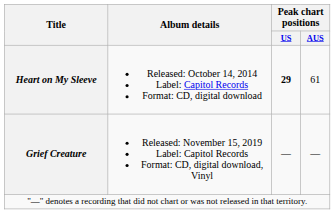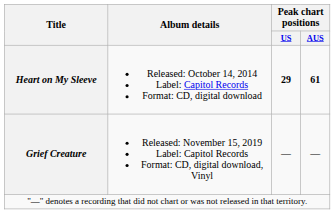(315, 79) normal -> (315, 79) bold
